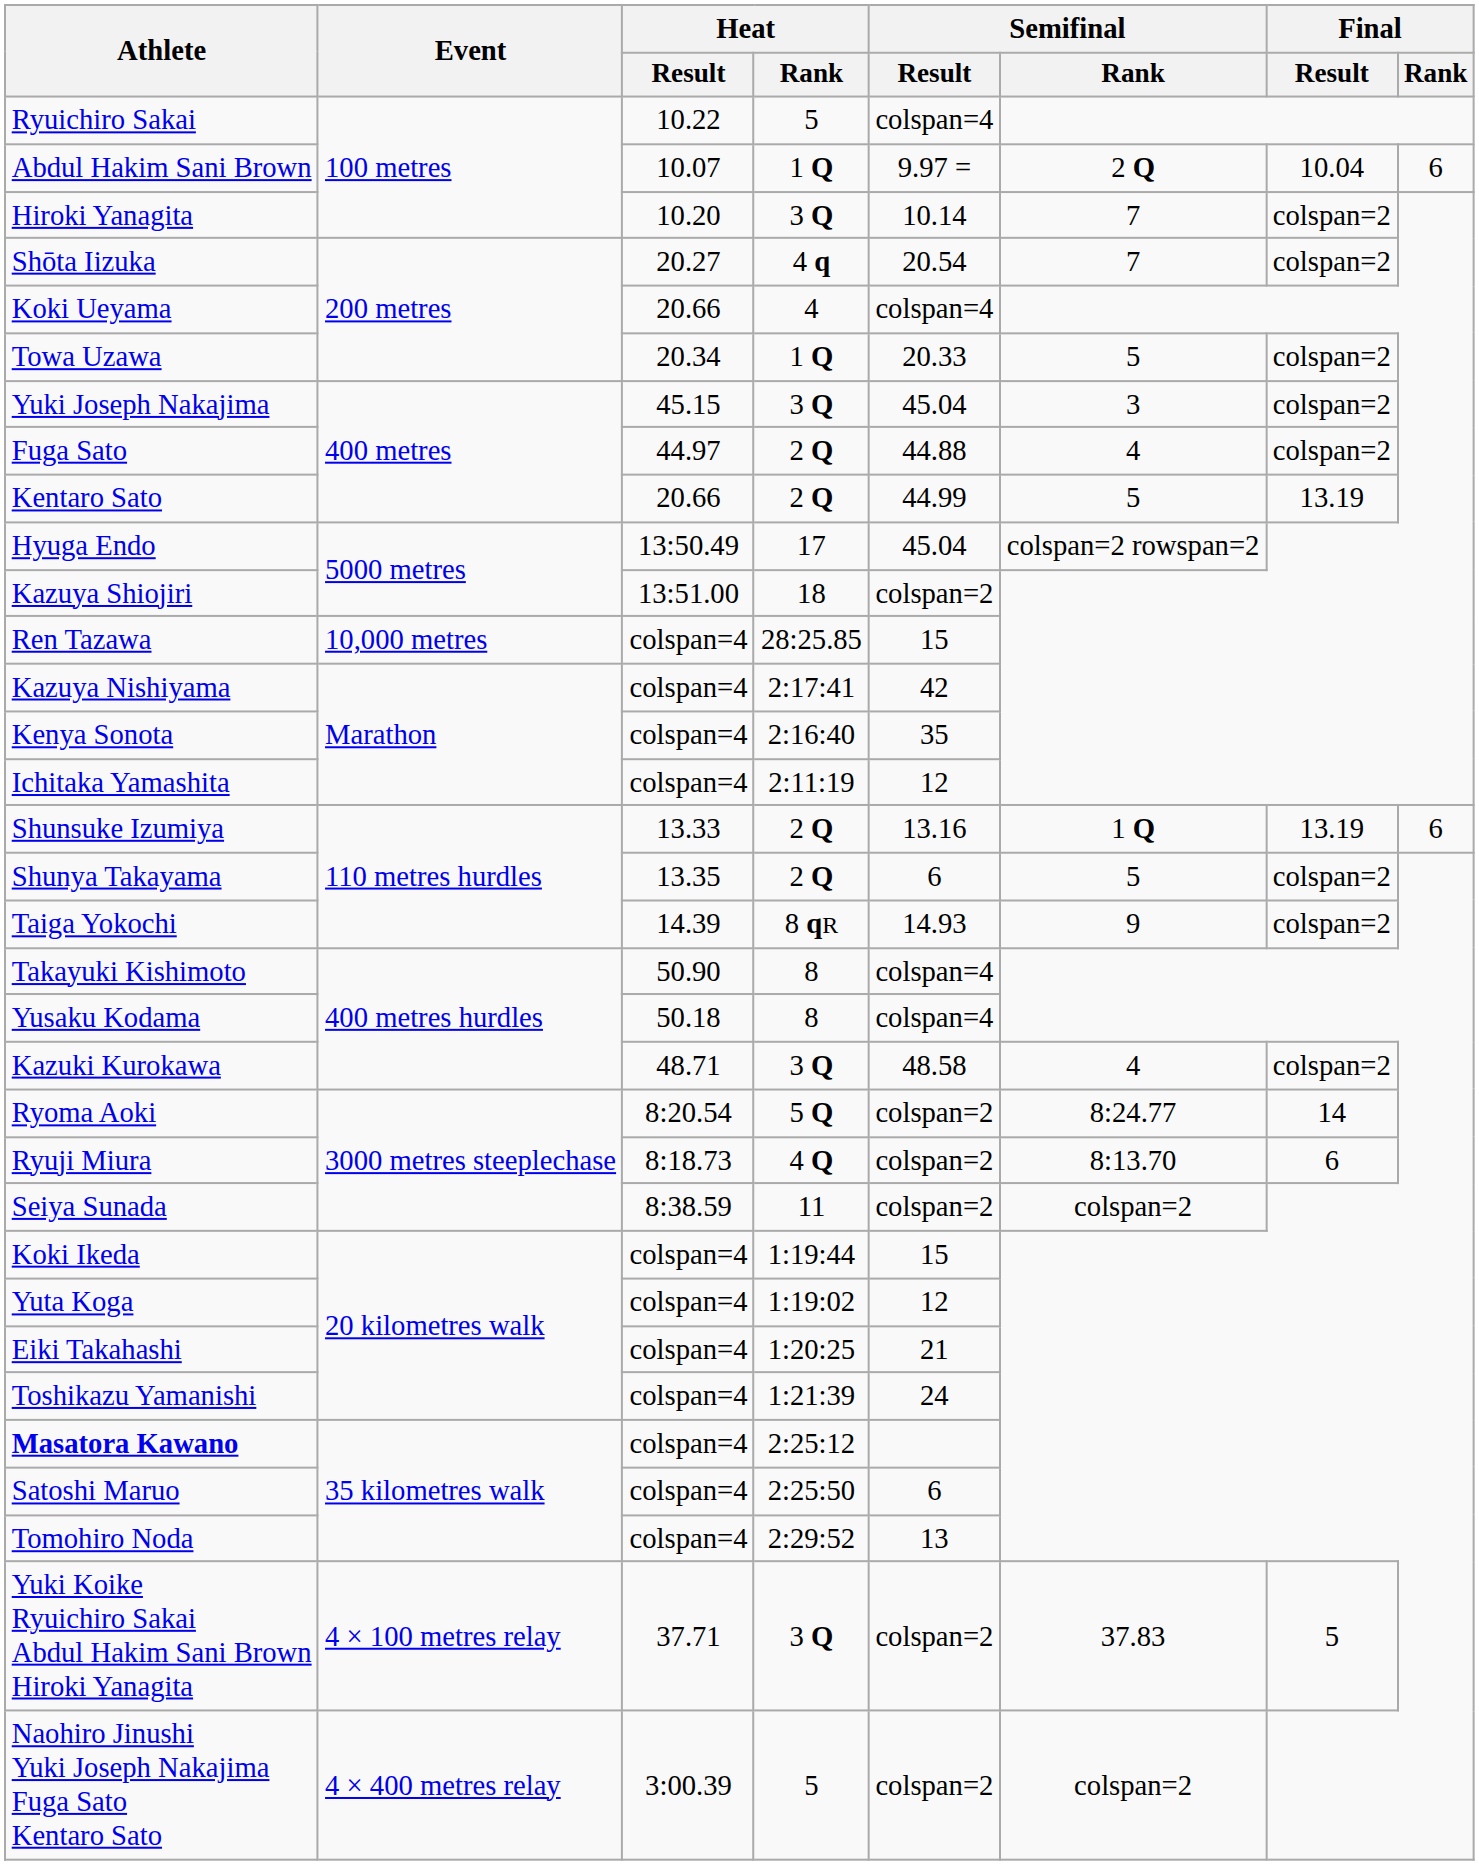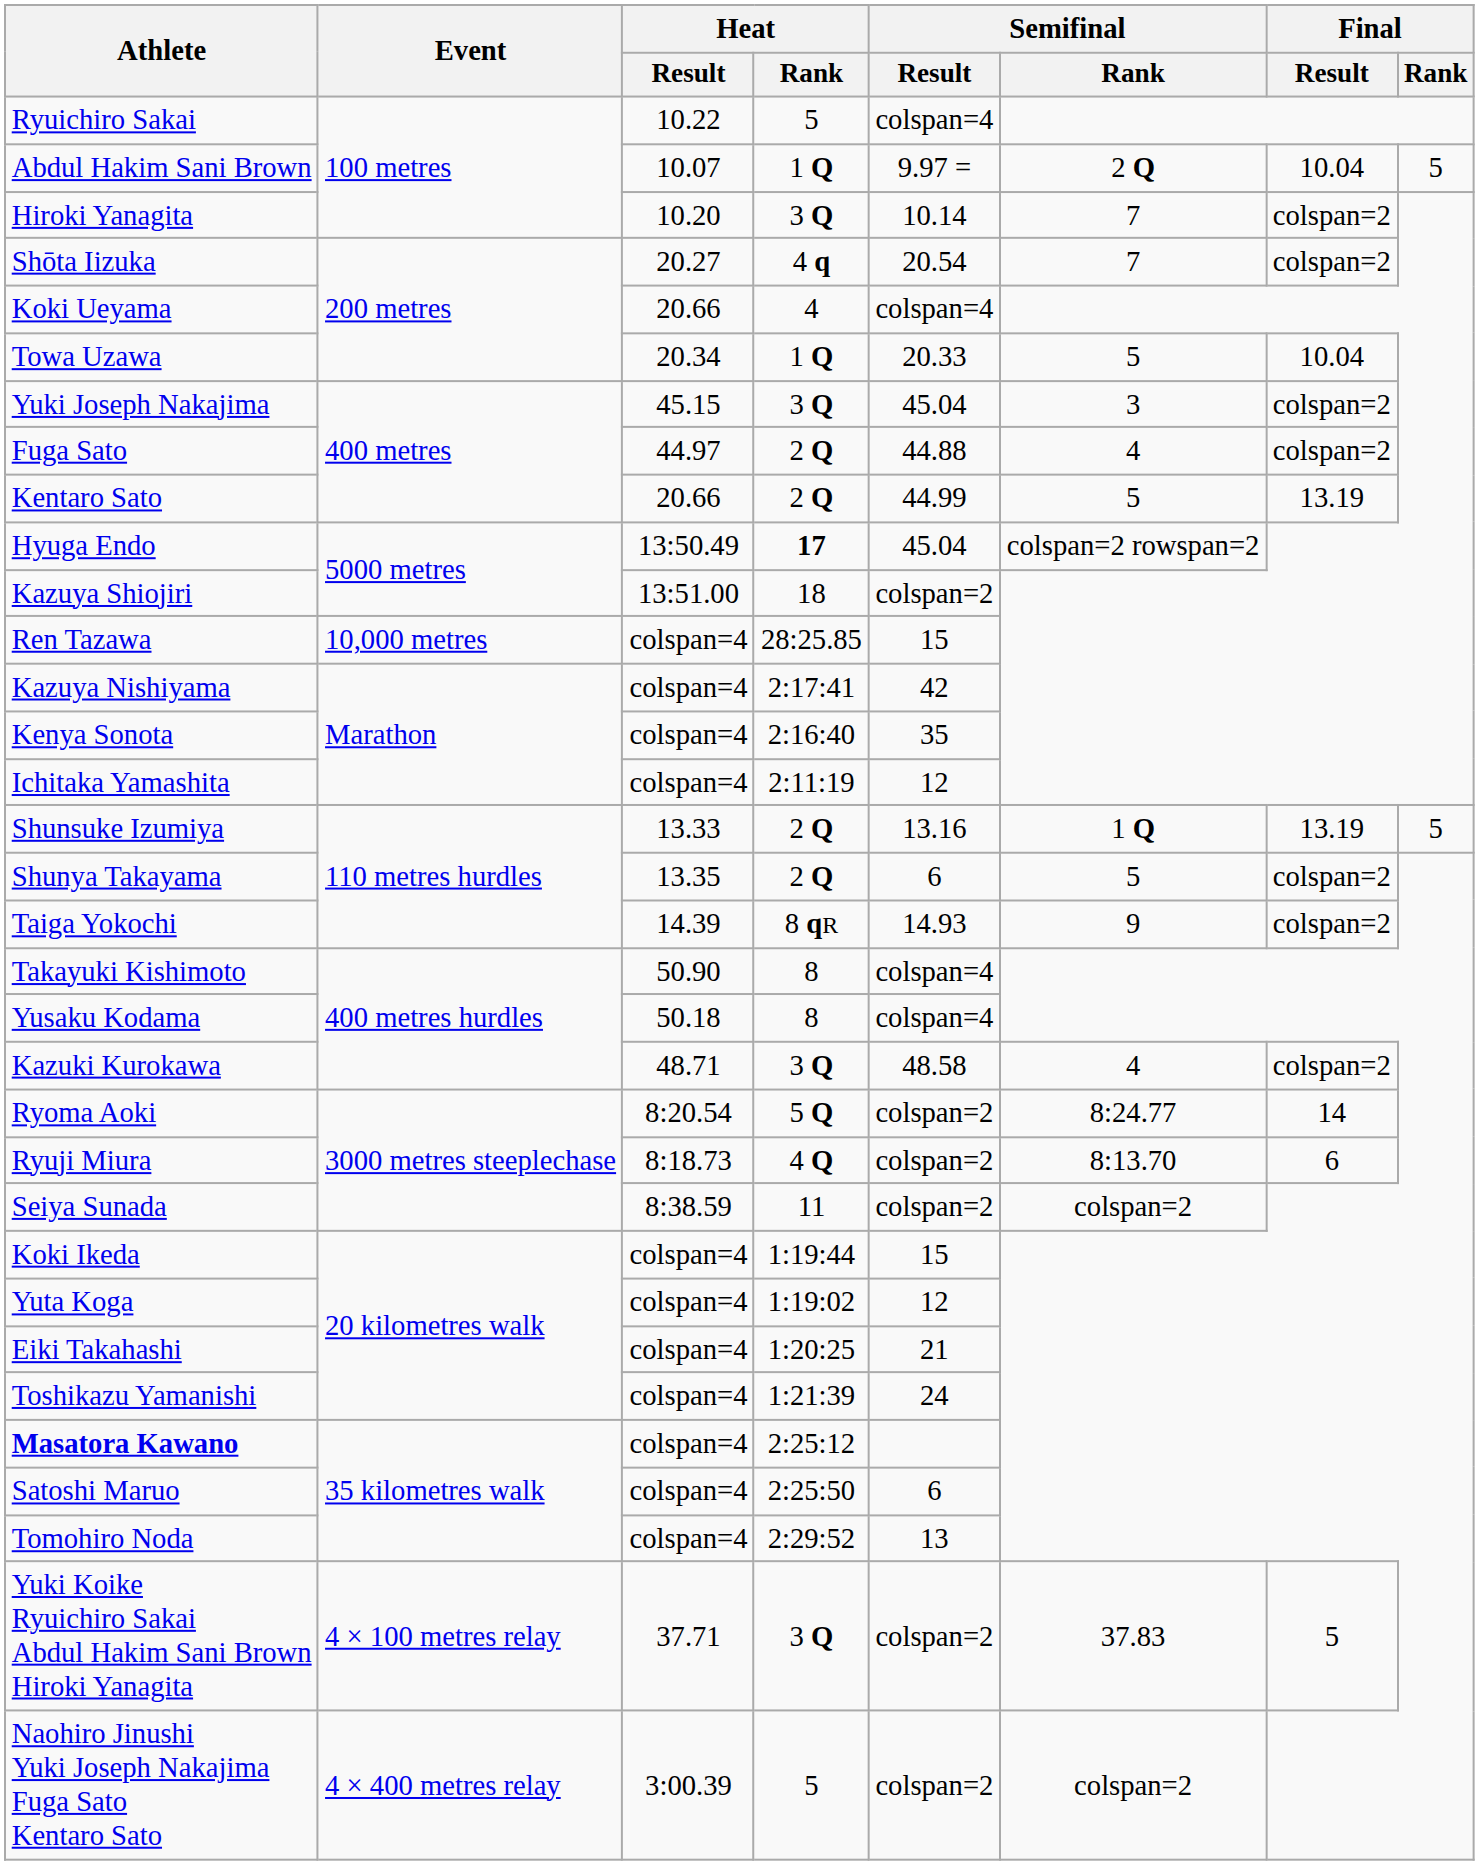(1436, 167) 6 -> (1436, 167) 5
(1332, 356) colspan=2 -> (1332, 356) 10.04
(811, 545) normal -> (811, 545) bold
(1436, 829) 6 -> (1436, 829) 5
